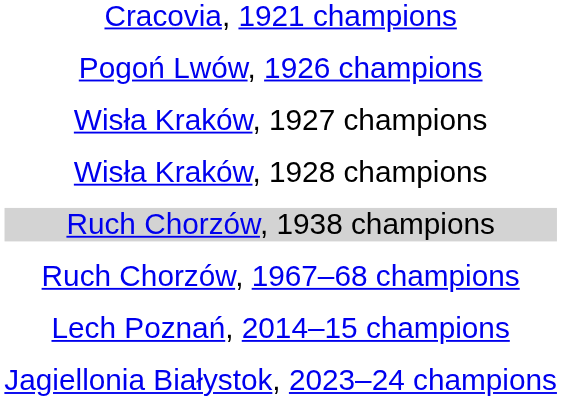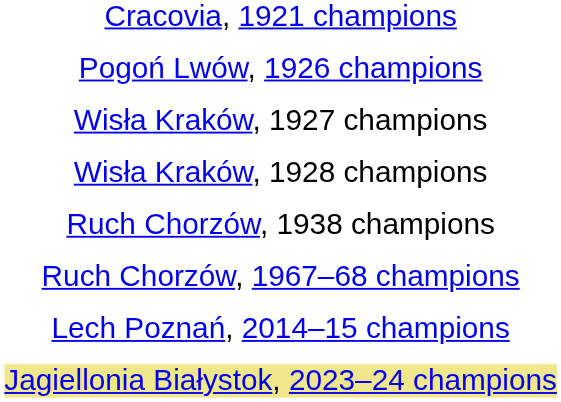(281, 224) lightgrey background -> (281, 224) no background
(281, 380) no background -> (281, 380) khaki background
